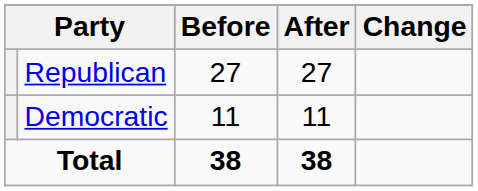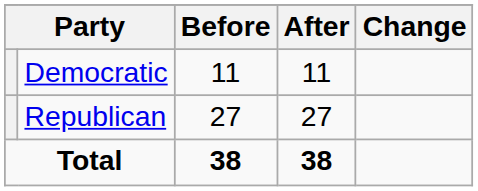rows swapped: (95, 71) <-> (96, 116)
